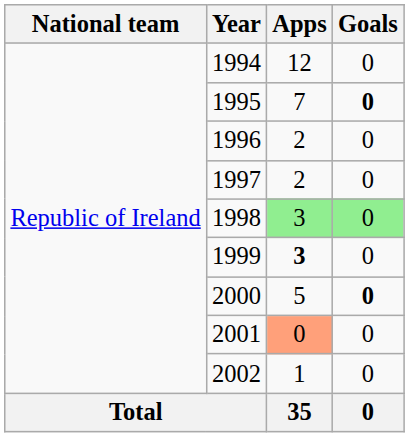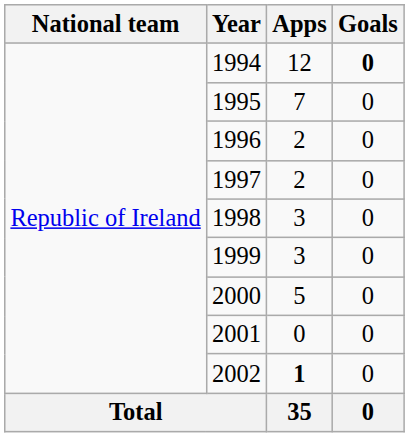(368, 62) normal -> (368, 62) bold
(368, 101) bold -> (368, 101) normal
(299, 218) lightgreen background -> (299, 218) no background
(368, 218) lightgreen background -> (368, 218) no background
(299, 256) bold -> (299, 256) normal
(368, 295) bold -> (368, 295) normal
(299, 334) lightsalmon background -> (299, 334) no background
(299, 373) normal -> (299, 373) bold
